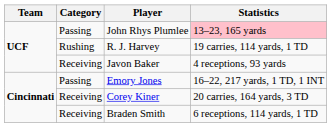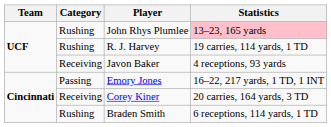(75, 30) Passing -> (77, 30) Rushing
(81, 113) Receiving -> (77, 113) Rushing
